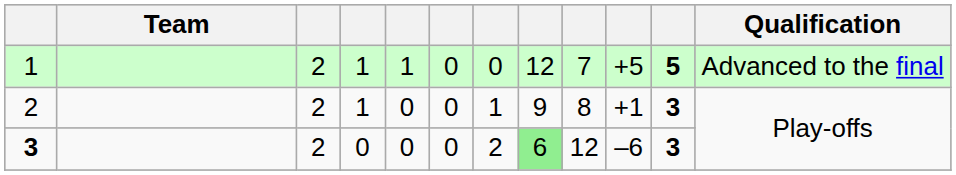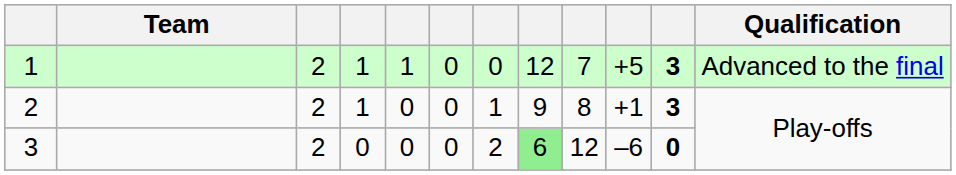(673, 66) 5 -> (673, 66) 3
(31, 148) bold -> (31, 148) normal
(673, 148) 3 -> (673, 148) 0
